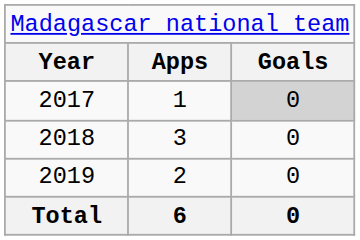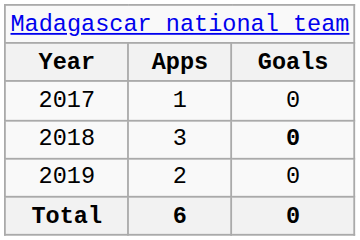(293, 101) lightgrey background -> (293, 101) no background
(293, 139) normal -> (293, 139) bold
